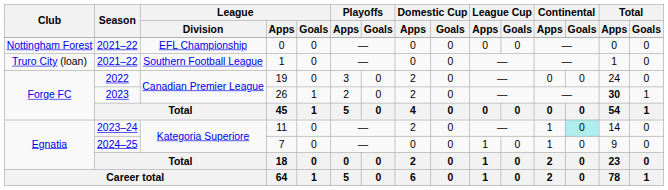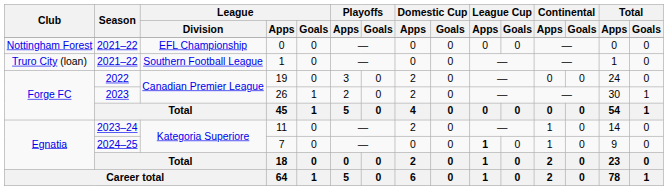(614, 95) bold -> (614, 95) normal
(582, 128) paleturquoise background -> (582, 128) no background
(485, 144) normal -> (485, 144) bold
